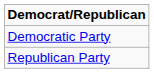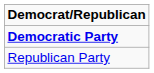(59, 36) normal -> (63, 36) bold
